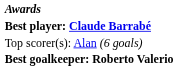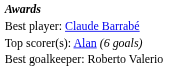(78, 26) bold -> (72, 26) normal
(89, 59) bold -> (84, 59) normal
